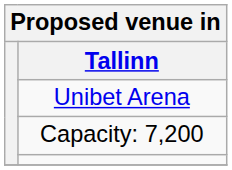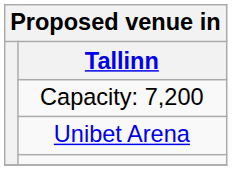(122, 97) Unibet Arena -> (122, 97) Capacity: 7,200
(122, 135) Capacity: 7,200 -> (122, 135) Unibet Arena
